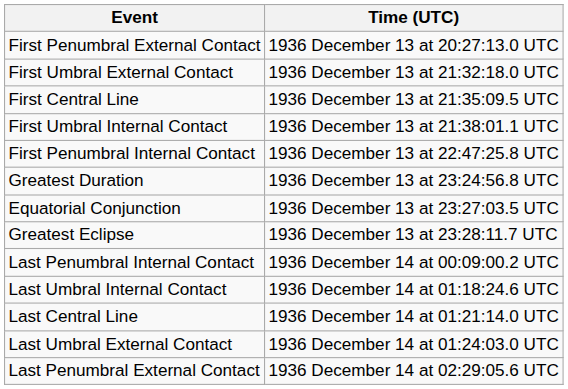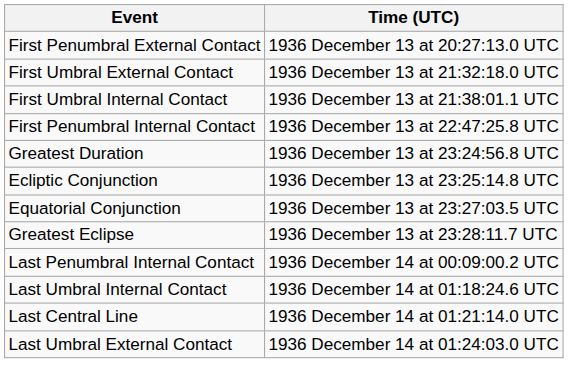- row: (74, 99)
+ row: (83, 180)
- row: (134, 371)
